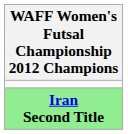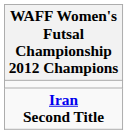(64, 108) lightgreen background -> (64, 108) no background
